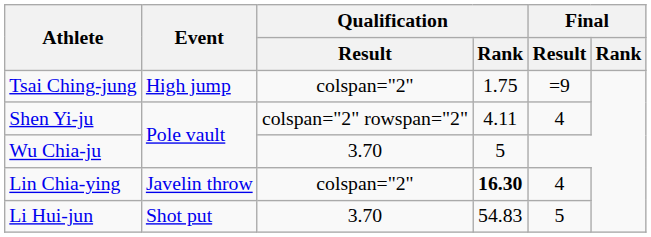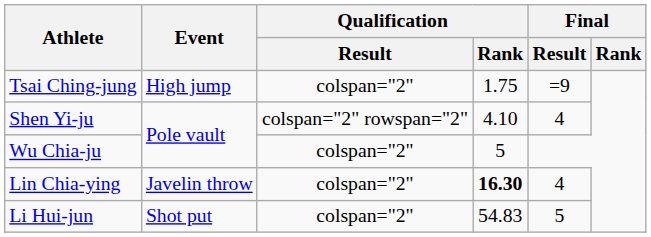(500, 118) 4.11 -> (500, 118) 4.10
(365, 151) 3.70 -> (365, 151) colspan="2"
(365, 216) 3.70 -> (365, 216) colspan="2"
